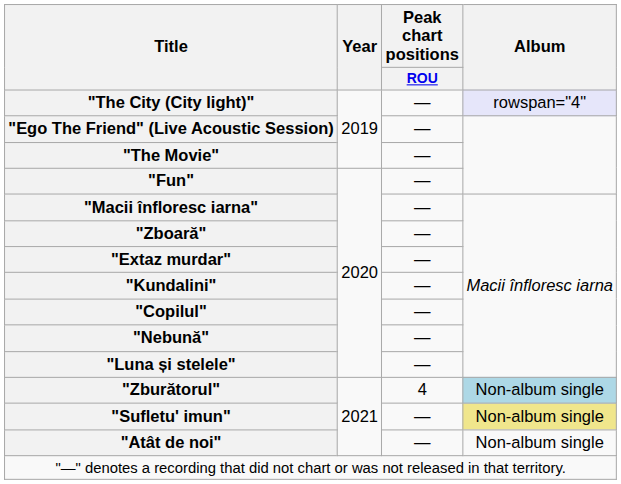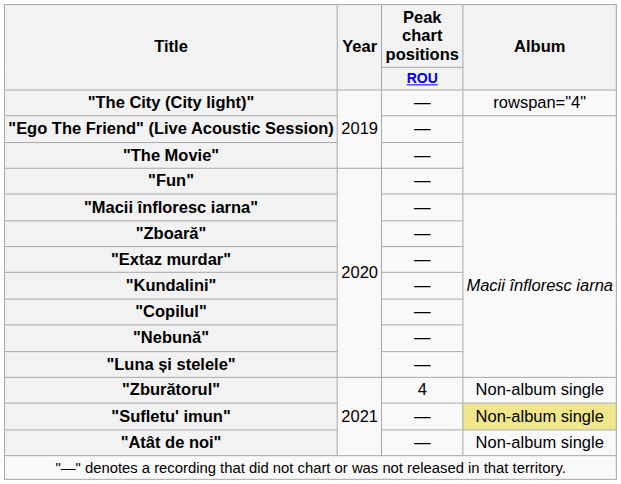(540, 102) lavender background -> (540, 102) no background
(540, 390) lightblue background -> (540, 390) no background
